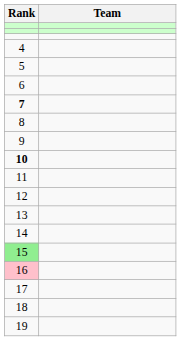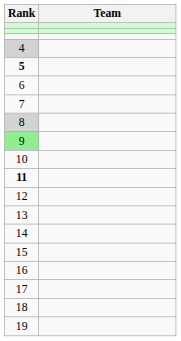(22, 48) no background -> (22, 48) lightgrey background
(22, 66) normal -> (22, 66) bold
(22, 104) bold -> (22, 104) normal
(22, 122) no background -> (22, 122) lightgrey background
(22, 141) no background -> (22, 141) lightgreen background
(22, 159) bold -> (22, 159) normal
(22, 178) normal -> (22, 178) bold
(22, 252) lightgreen background -> (22, 252) no background
(22, 270) pink background -> (22, 270) no background
